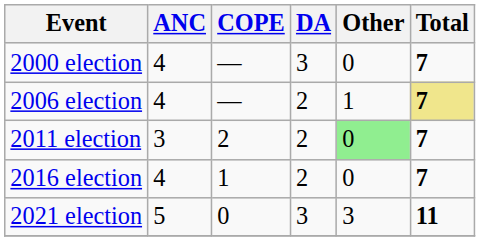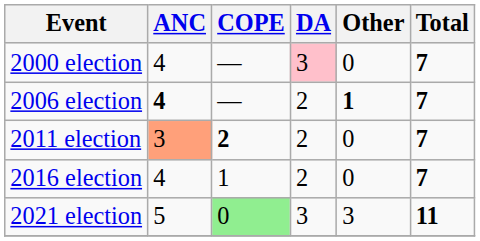(302, 62) no background -> (302, 62) pink background
(159, 100) normal -> (159, 100) bold
(348, 100) normal -> (348, 100) bold
(422, 100) khaki background -> (422, 100) no background
(159, 139) no background -> (159, 139) lightsalmon background
(223, 139) normal -> (223, 139) bold
(348, 139) lightgreen background -> (348, 139) no background
(223, 216) no background -> (223, 216) lightgreen background
